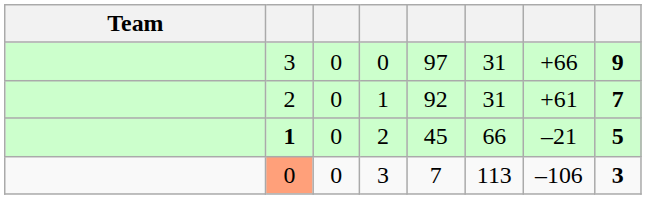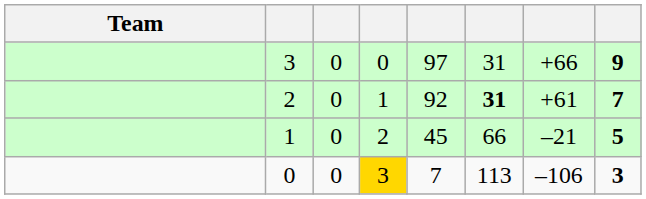(494, 99) normal -> (494, 99) bold
(289, 136) bold -> (289, 136) normal
(289, 174) lightsalmon background -> (289, 174) no background
(383, 174) no background -> (383, 174) gold background
